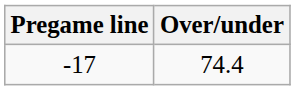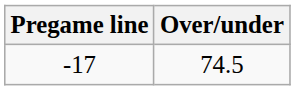(222, 64) 74.4 -> (222, 64) 74.5
